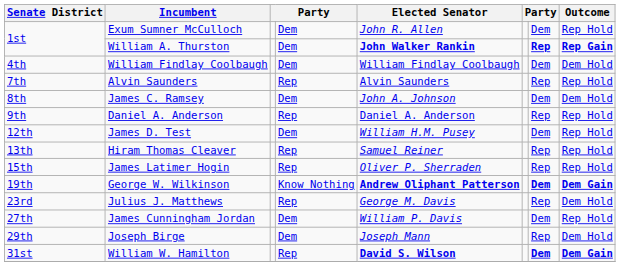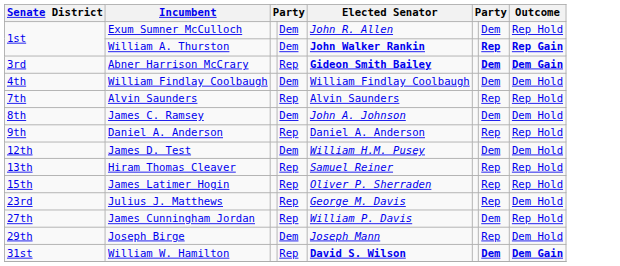+ row: (178, 65)
(587, 133) Rep Hold -> (537, 151) Dem Hold
- row: (169, 185)
(288, 219) Dem -> (289, 219) Rep
